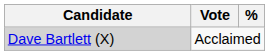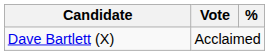(61, 38) lightgrey background -> (61, 38) no background
